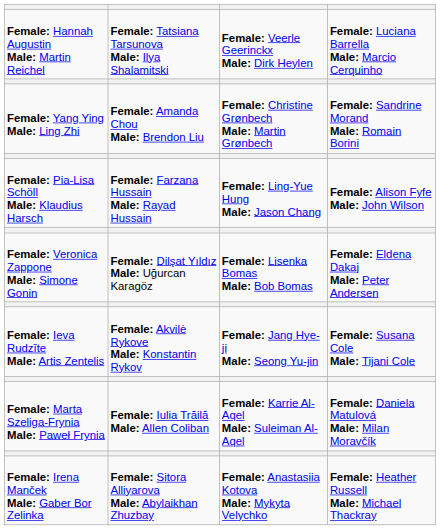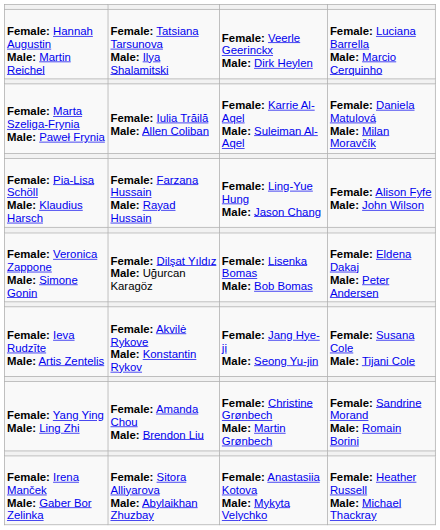rows swapped: (55, 125) <-> (56, 422)
